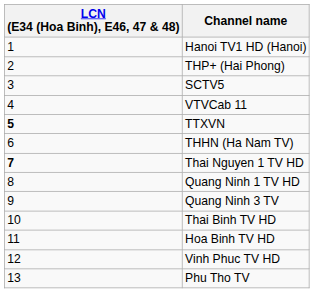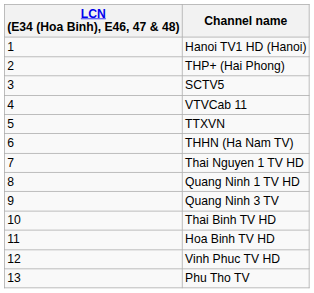(11, 124) bold -> (11, 124) normal
(11, 162) bold -> (11, 162) normal
